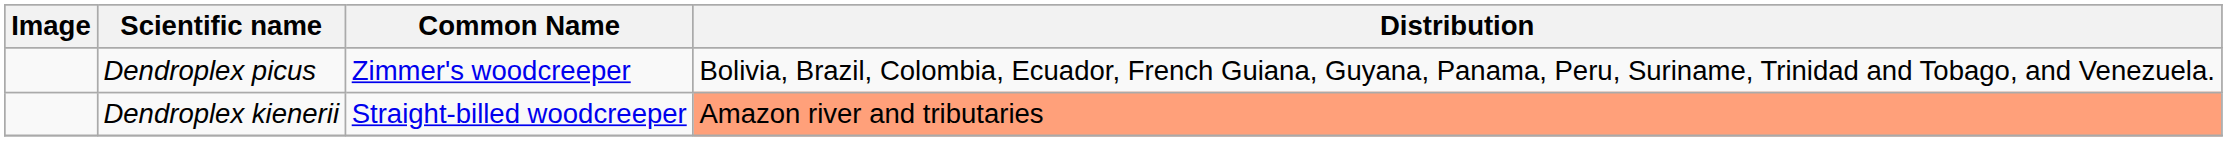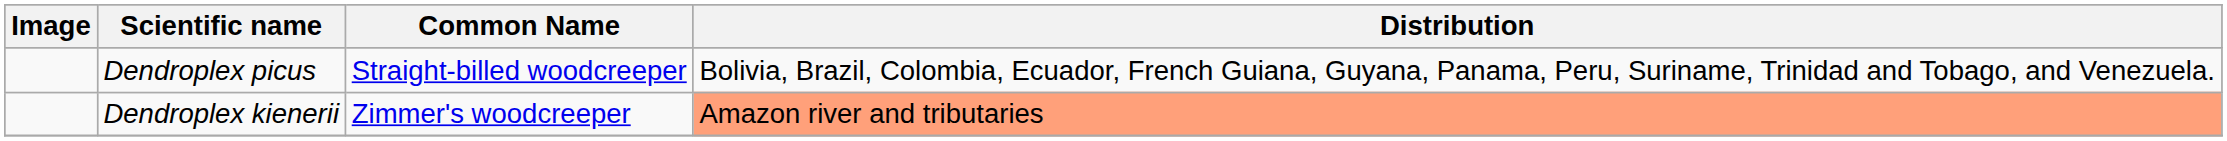(491, 69) Zimmer's woodcreeper -> (519, 69) Straight-billed woodcreeper
(519, 113) Straight-billed woodcreeper -> (491, 113) Zimmer's woodcreeper
